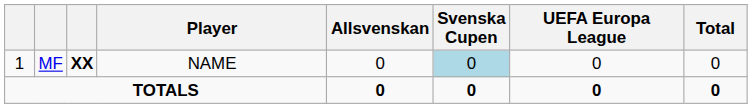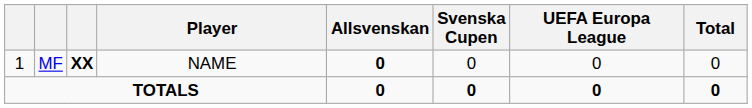(380, 64) normal -> (380, 64) bold
(471, 64) lightblue background -> (471, 64) no background
